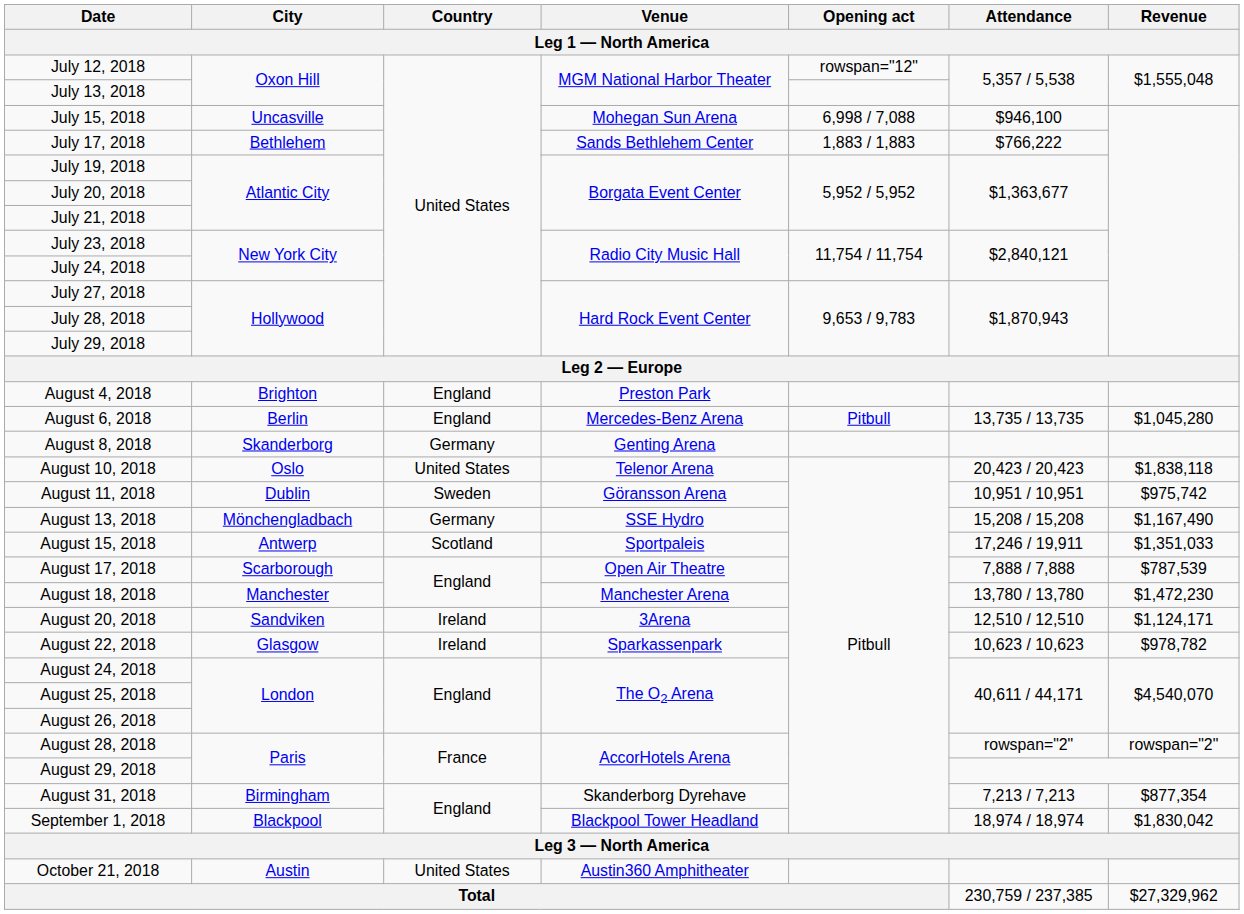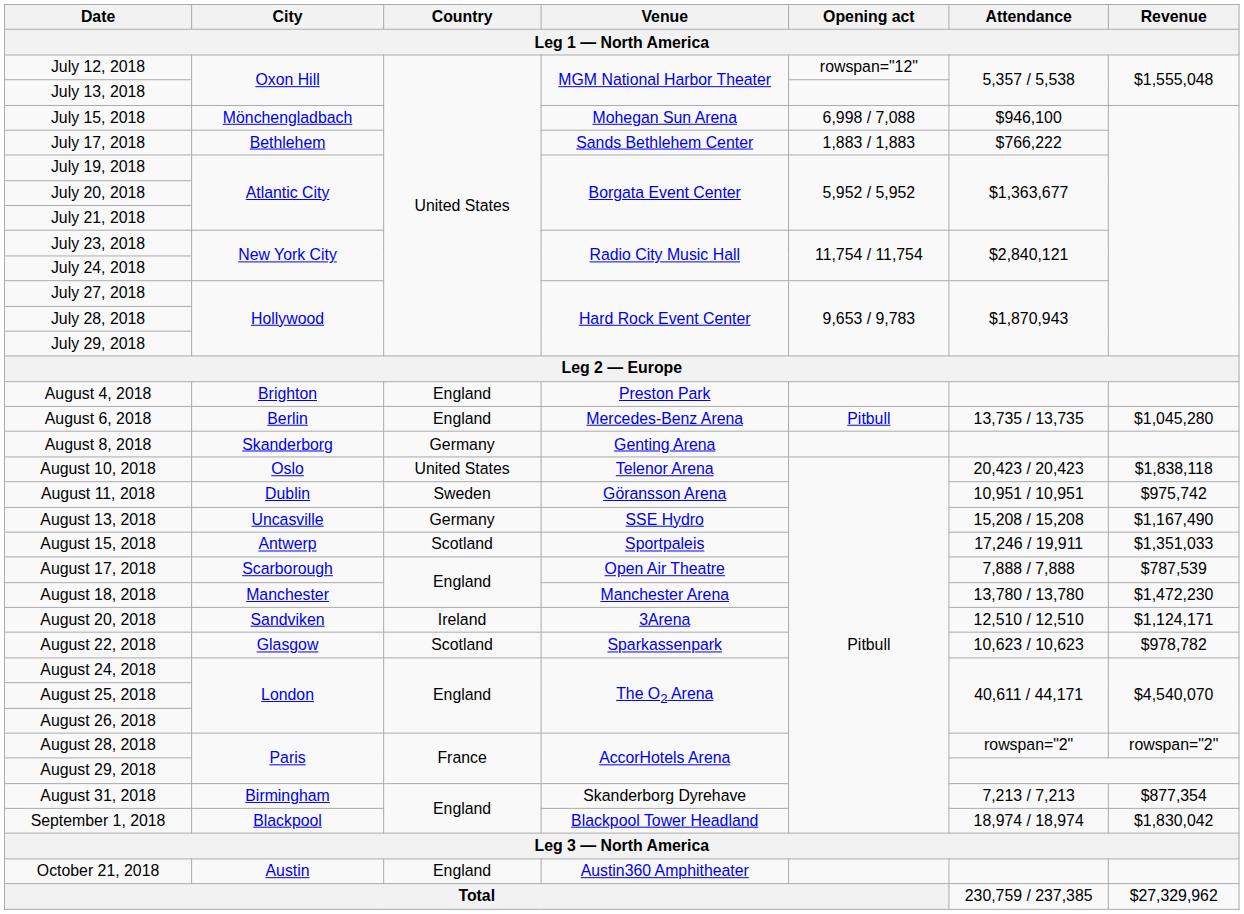(288, 117) Uncasville -> (288, 117) Mönchengladbach
(288, 519) Mönchengladbach -> (288, 519) Uncasville
(462, 645) Ireland -> (462, 645) Scotland
(462, 871) United States -> (462, 871) England
